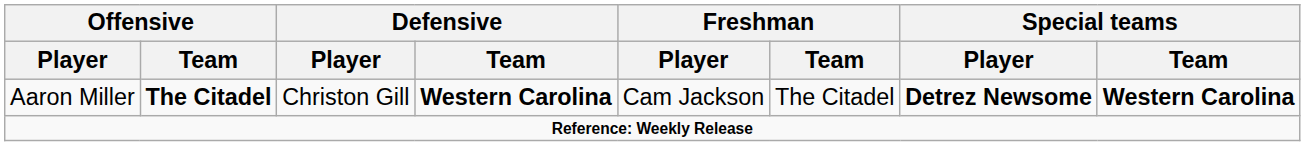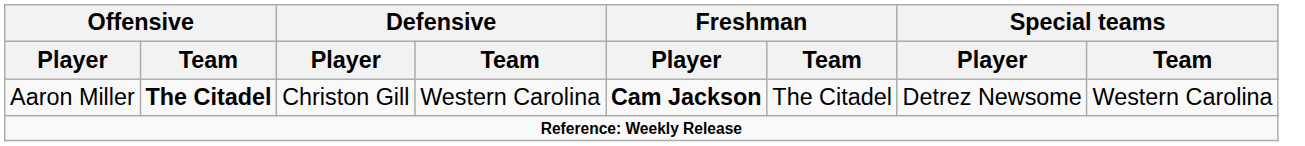(516, 97) bold -> (510, 97) normal
(693, 97) normal -> (686, 97) bold
(999, 97) bold -> (992, 97) normal
(1199, 97) bold -> (1183, 97) normal
